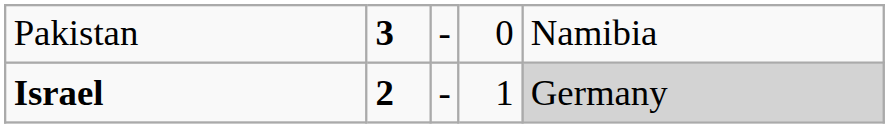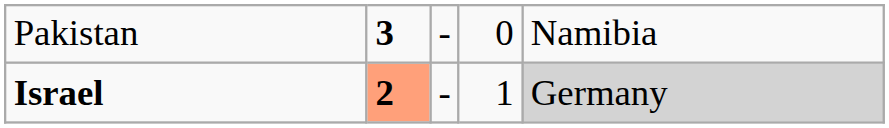(385, 92) no background -> (385, 92) lightsalmon background
